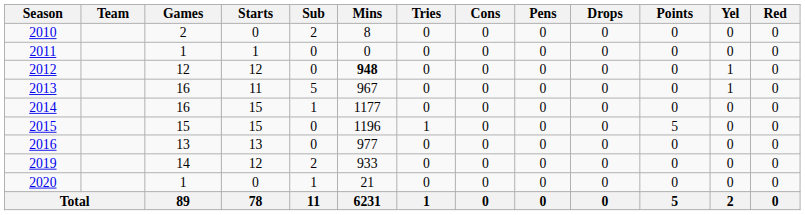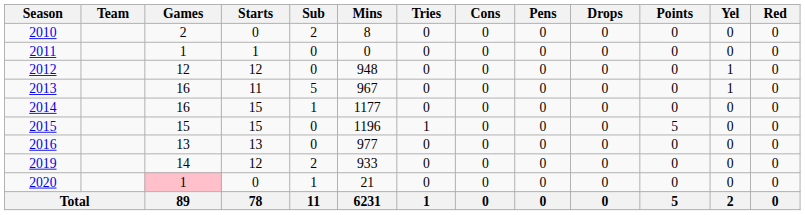(367, 70) bold -> (367, 70) normal
(183, 182) no background -> (183, 182) pink background
